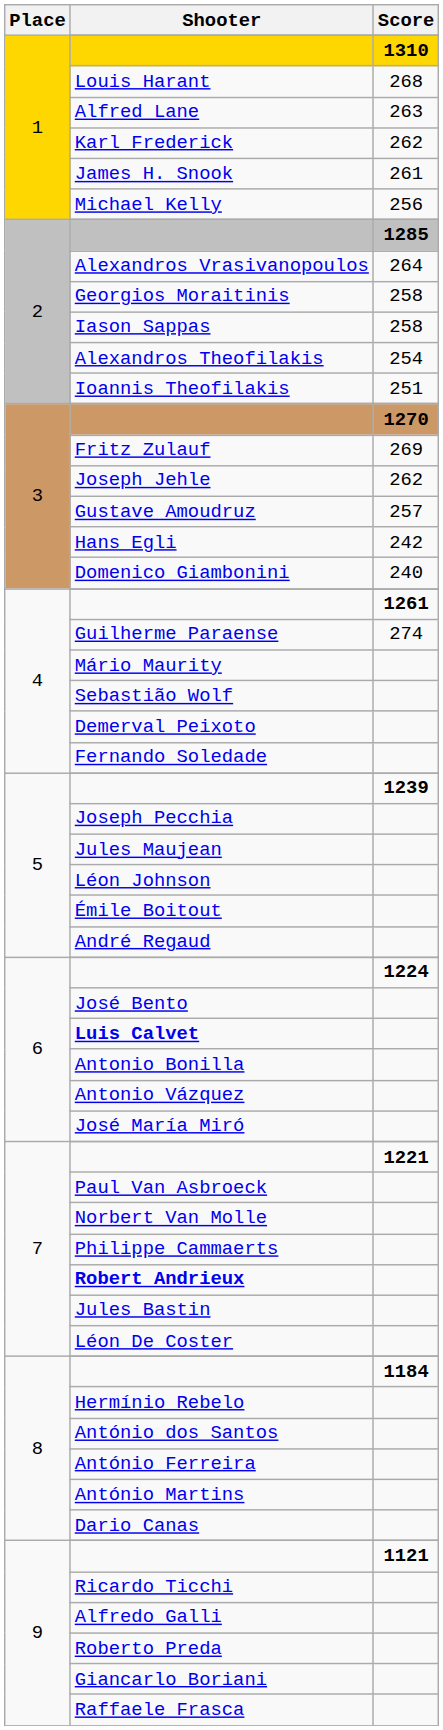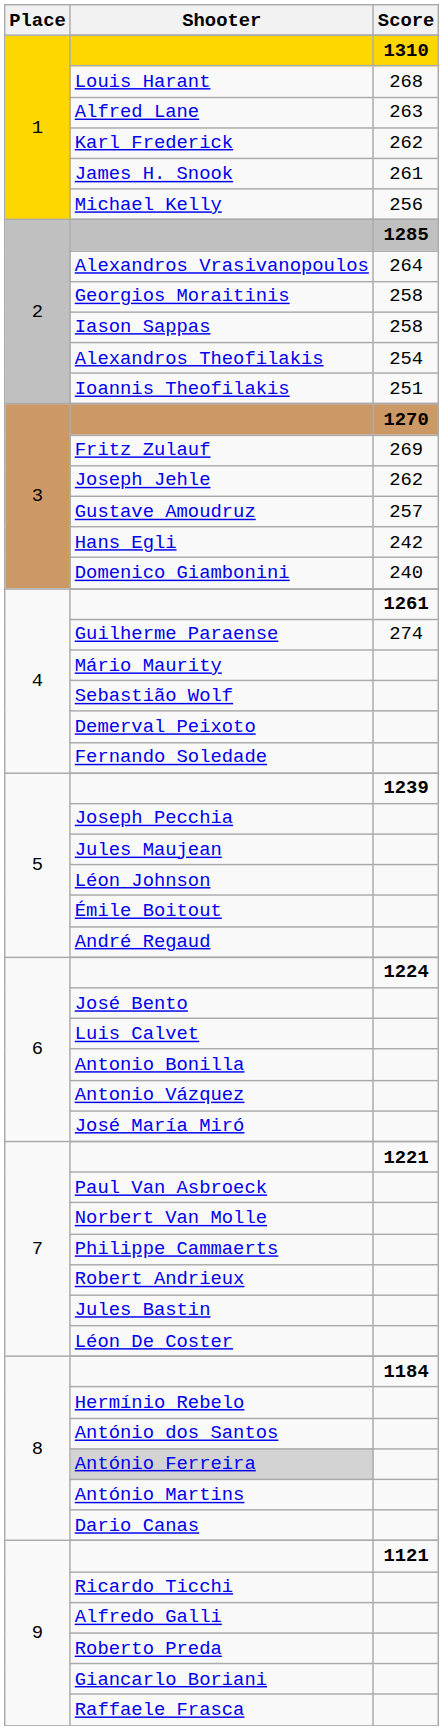(137, 1034) bold -> (137, 1034) normal
(160, 1280) bold -> (160, 1280) normal
(165, 1464) no background -> (165, 1464) lightgrey background
